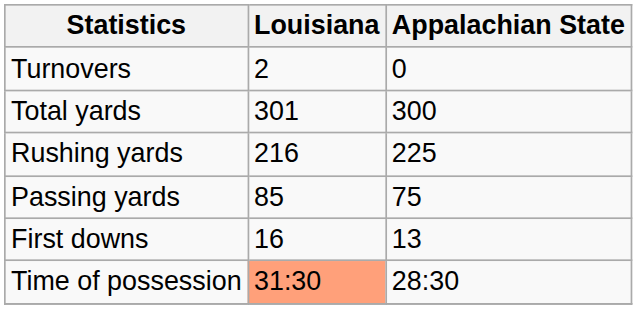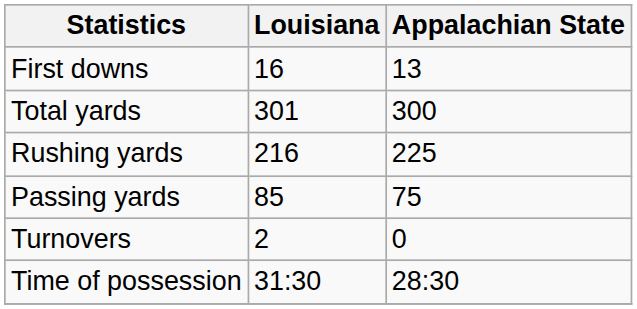rows swapped: (80, 238) <-> (71, 68)
(288, 281) lightsalmon background -> (288, 281) no background
